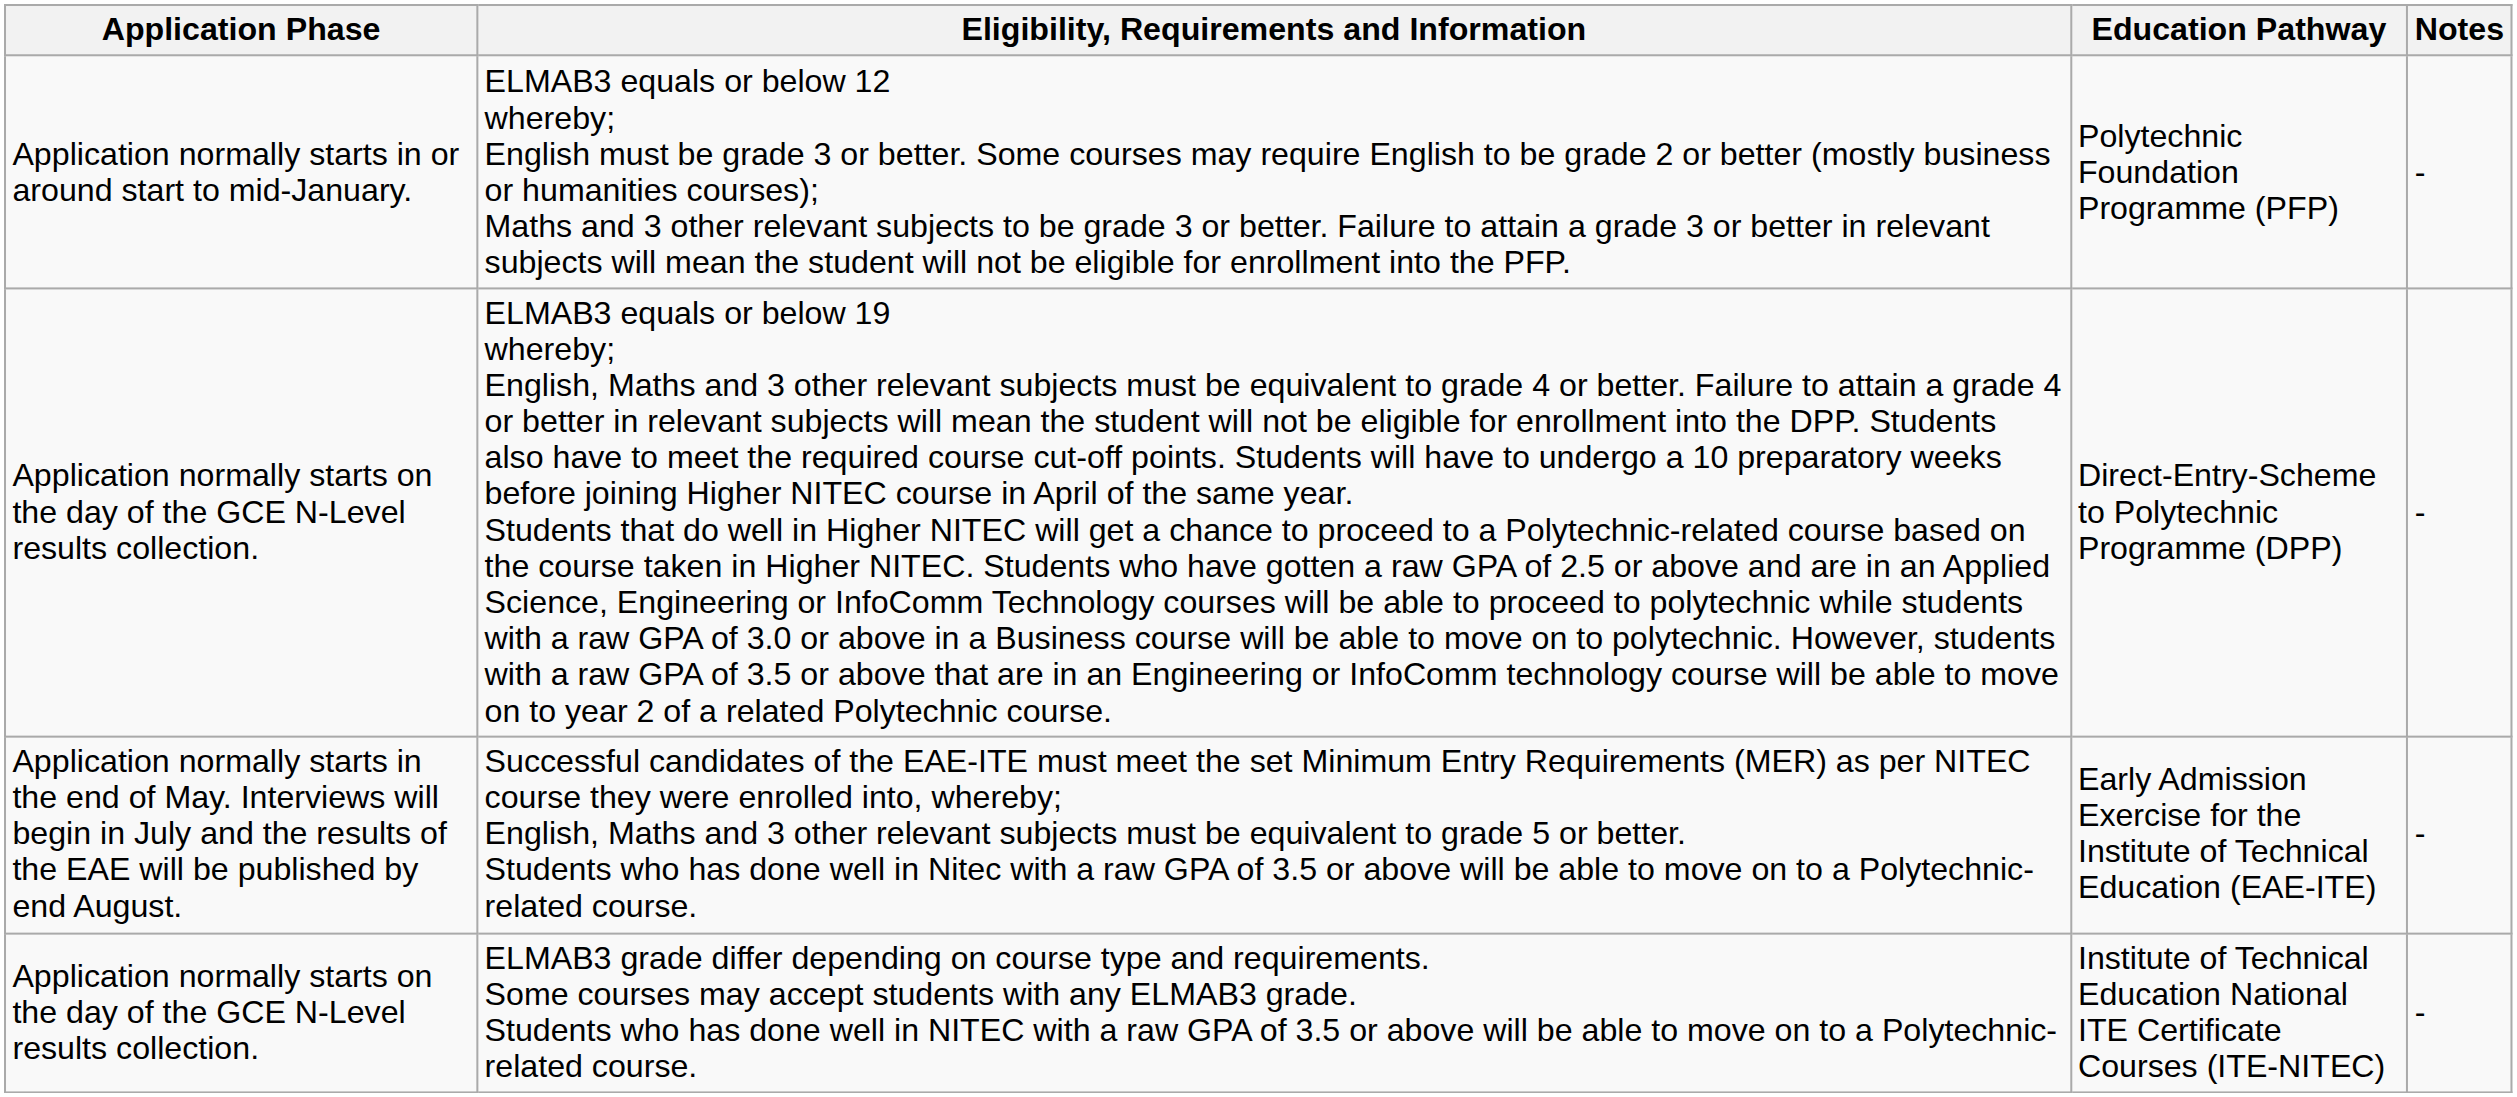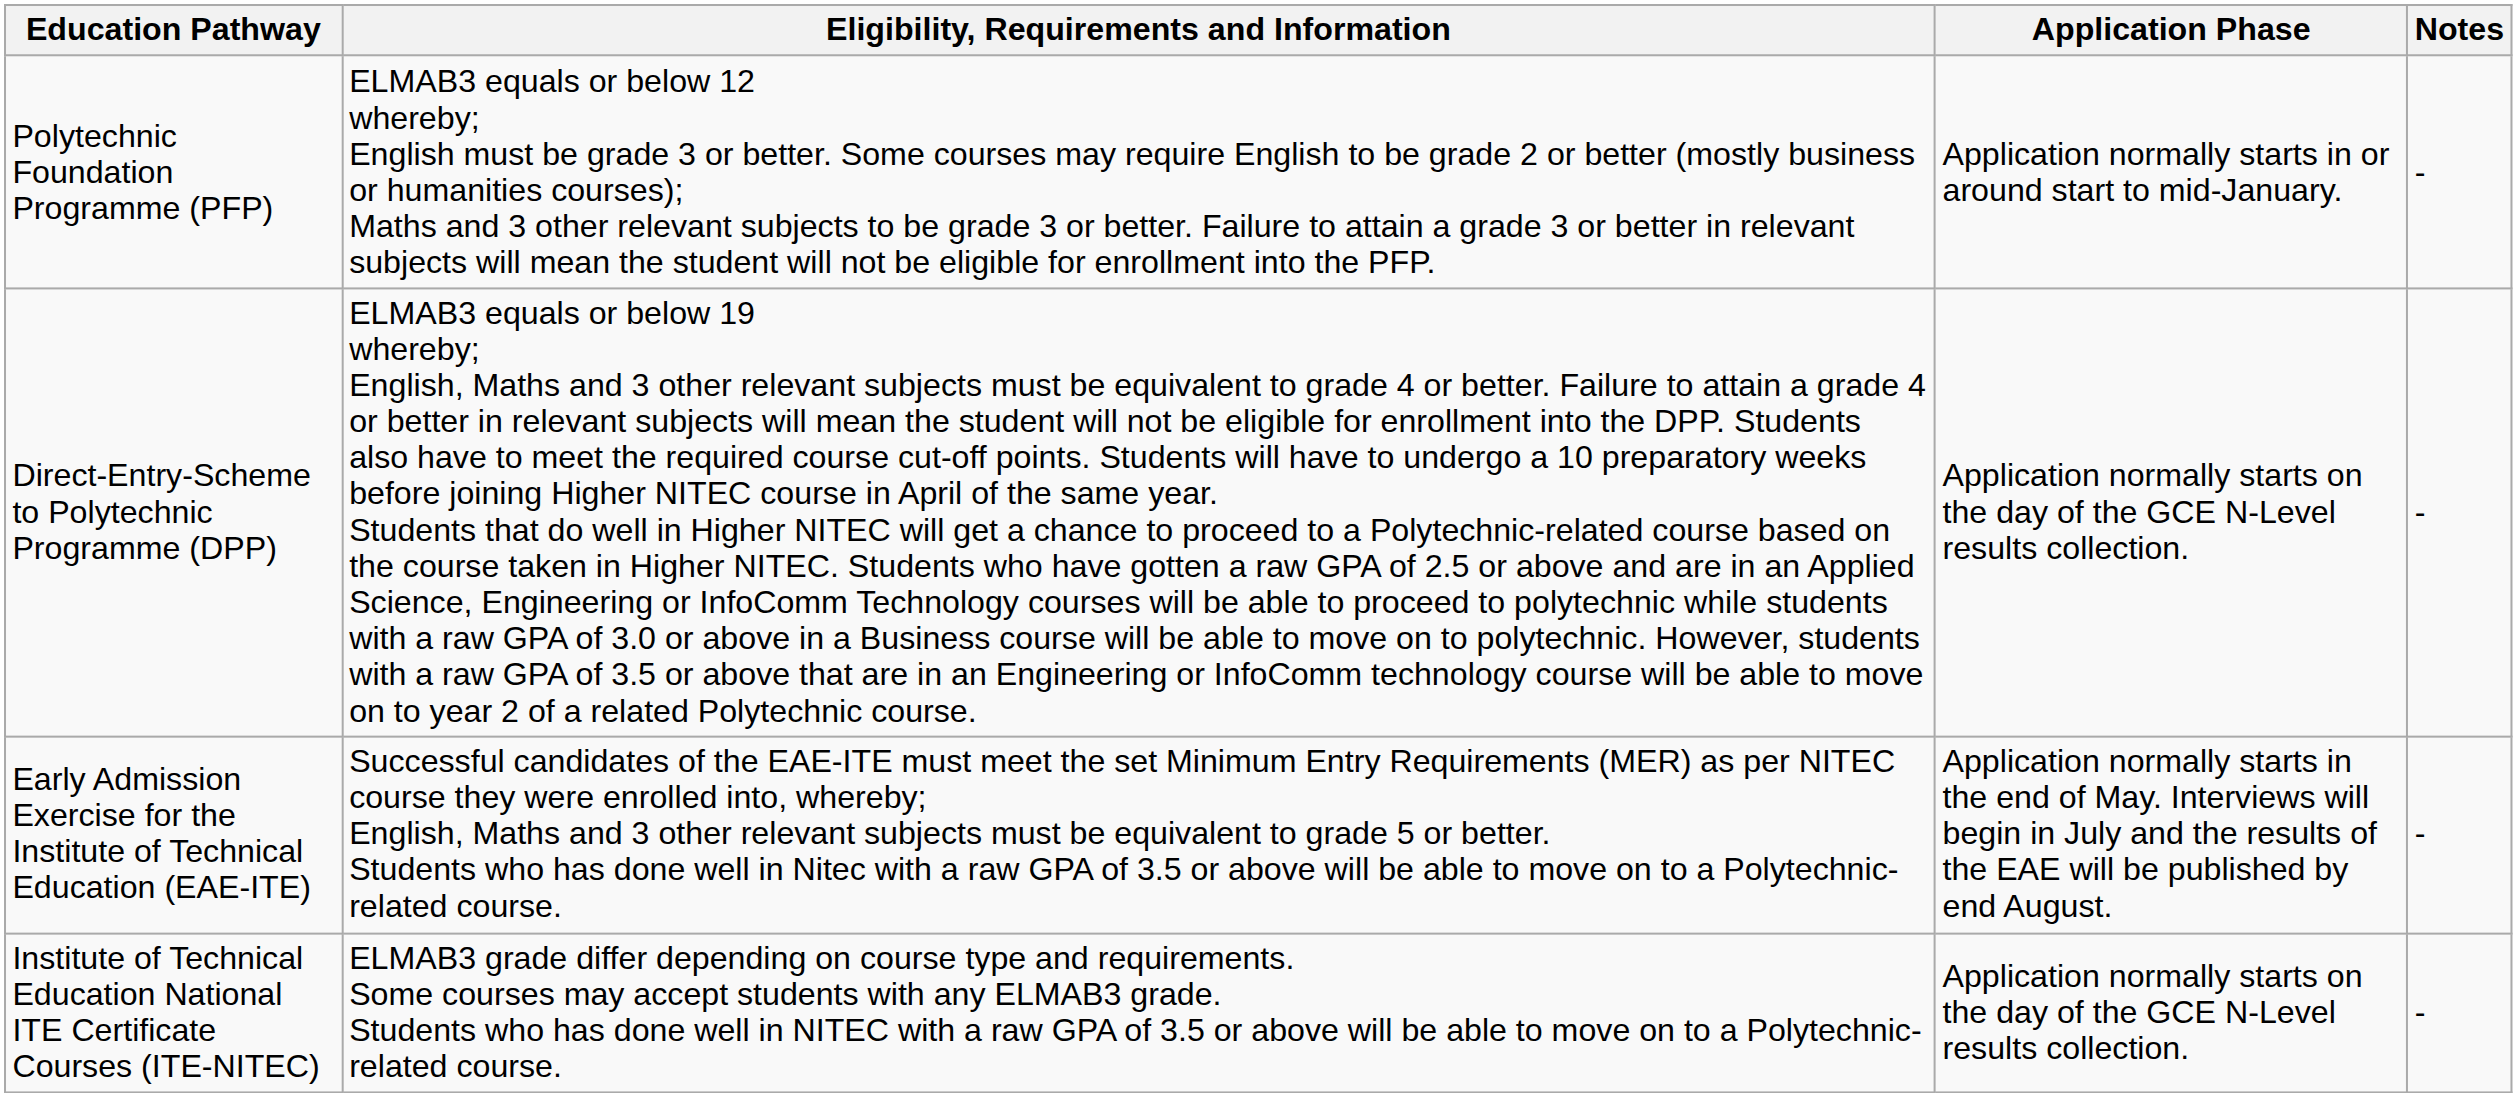columns swapped: (2239, 30) <-> (241, 30)
